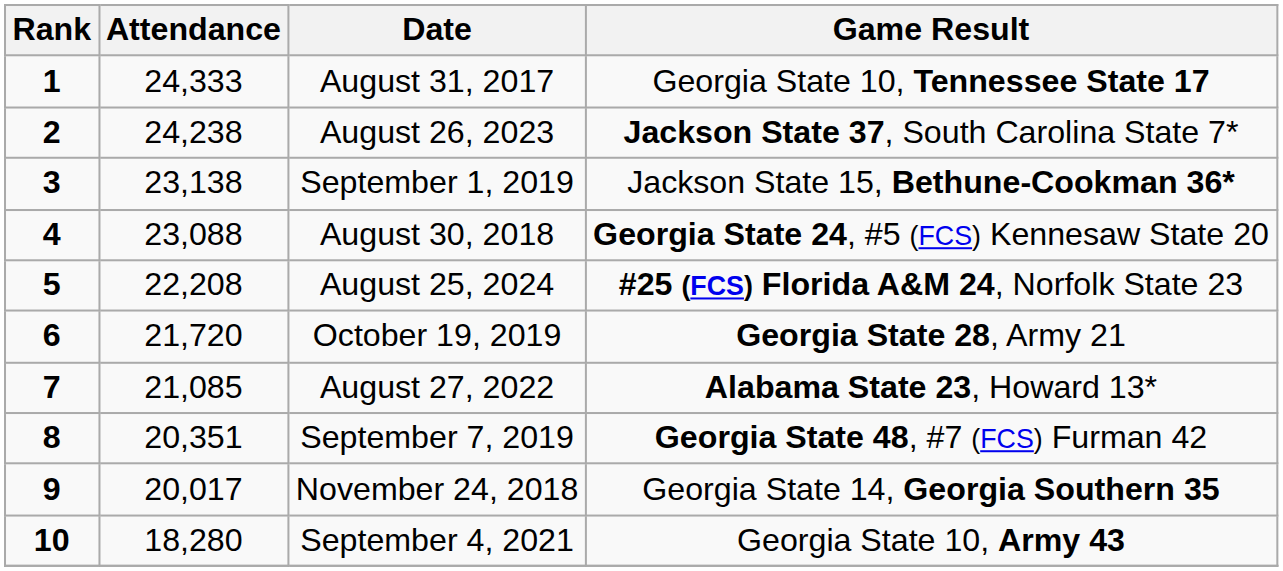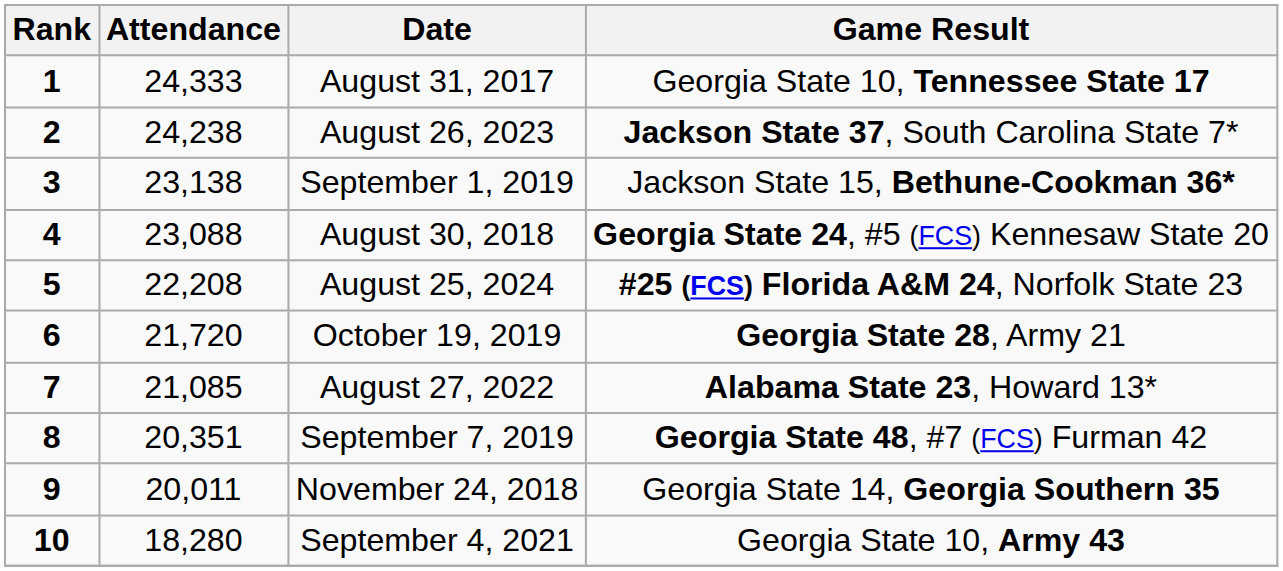(193, 489) 20,017 -> (193, 489) 20,011
